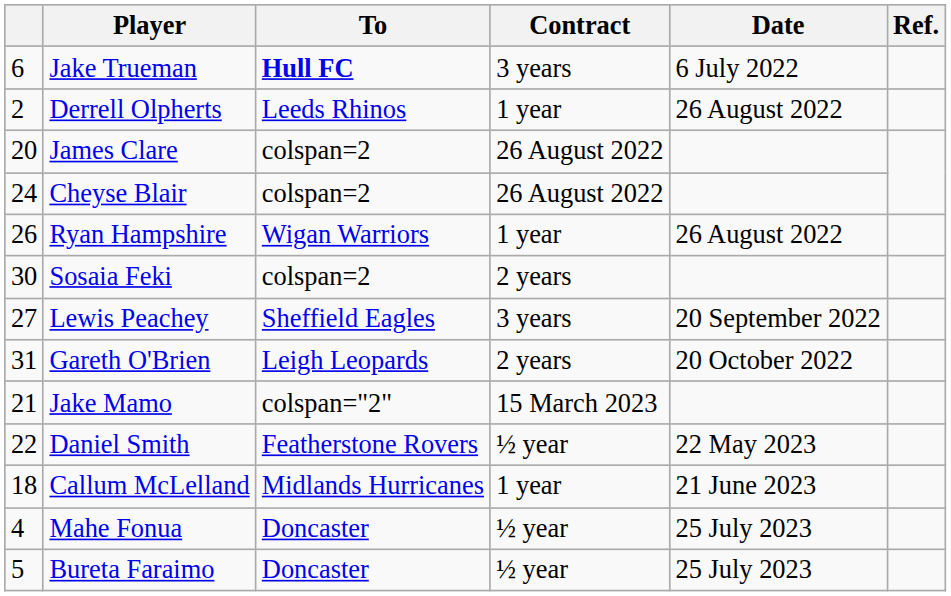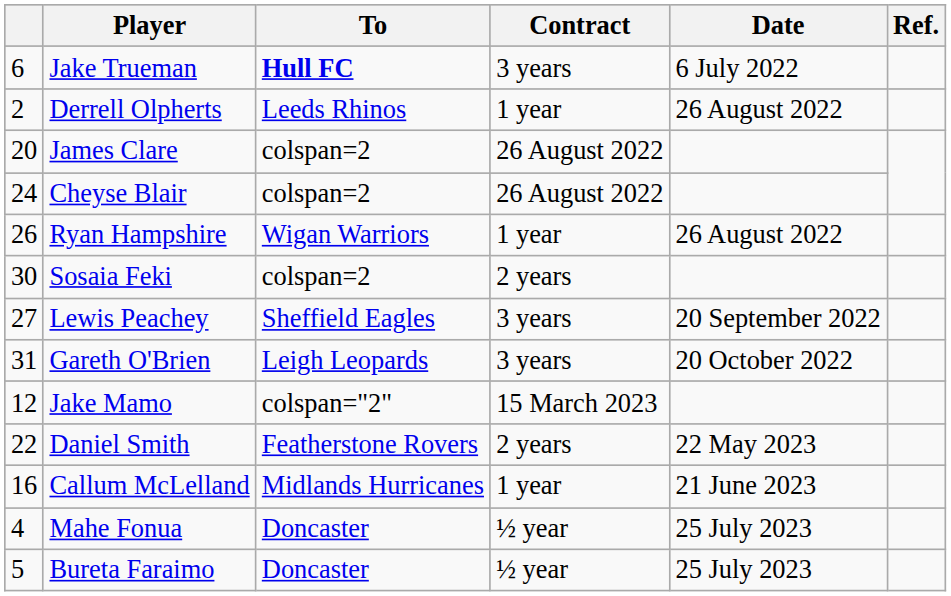(534, 360) 2 years -> (534, 360) 3 years
(24, 402) 21 -> (24, 402) 12
(532, 444) ½ year -> (534, 444) 2 years
(24, 485) 18 -> (24, 485) 16
